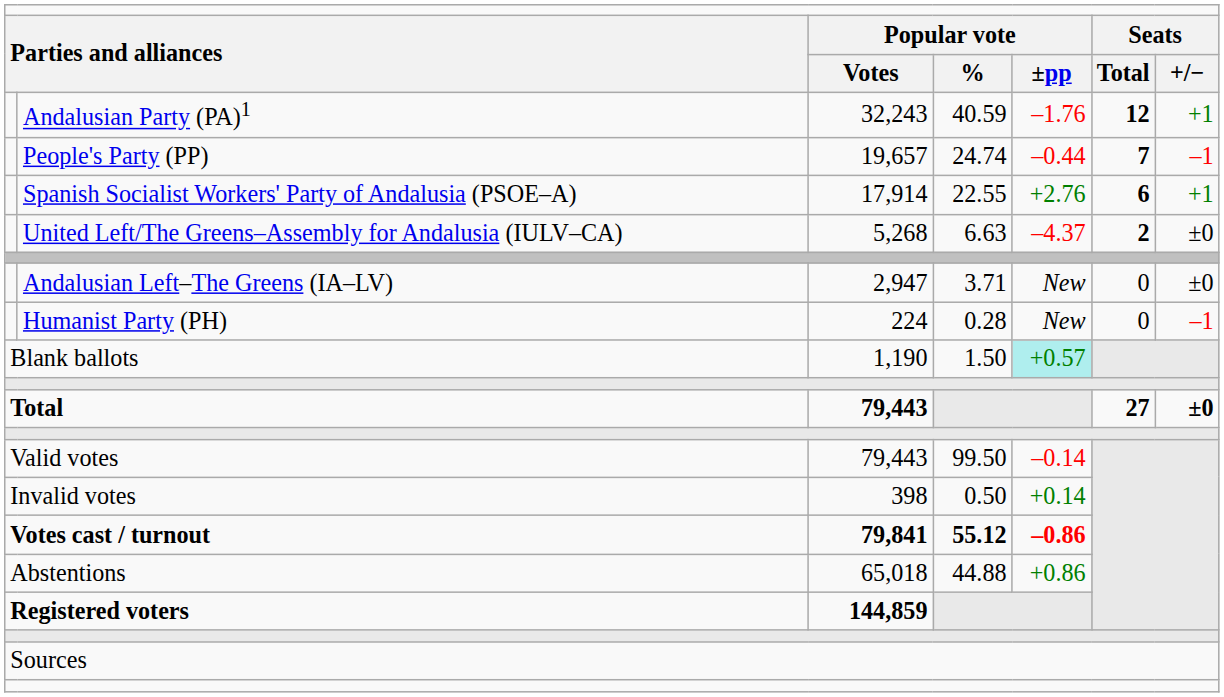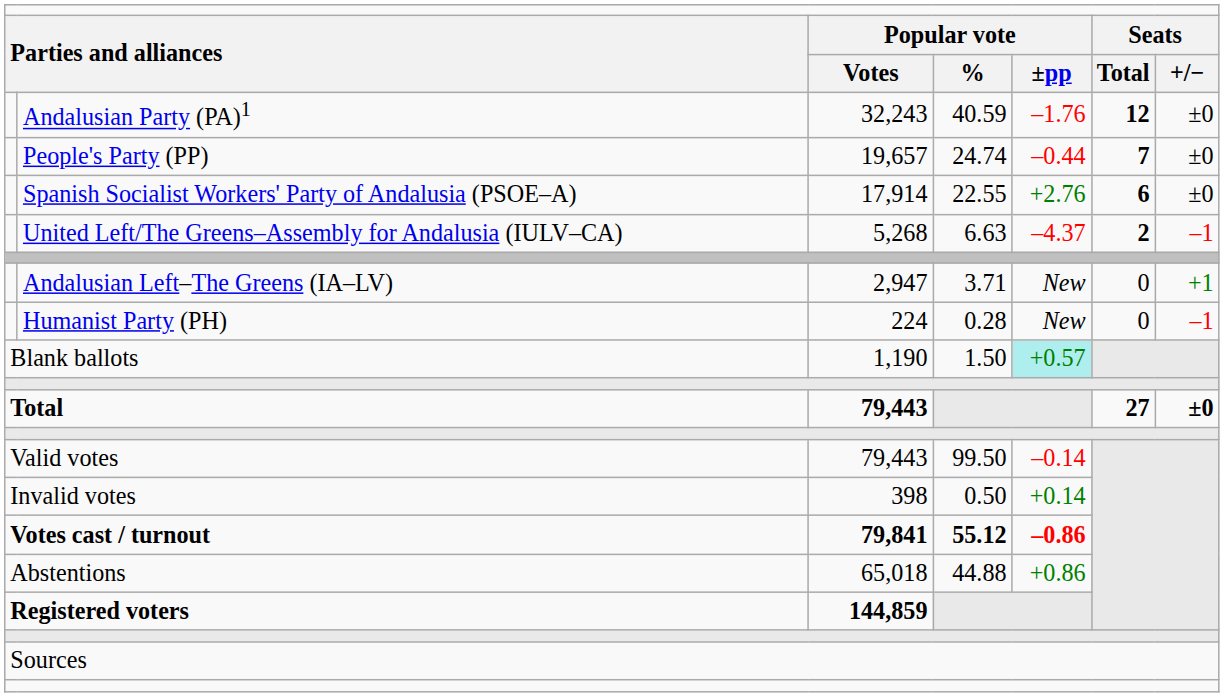(1201, 114) +1 -> (1201, 114) ±0
(1202, 156) –1 -> (1201, 156) ±0
(1201, 194) +1 -> (1201, 194) ±0
(1201, 232) ±0 -> (1202, 232) –1
(1201, 282) ±0 -> (1201, 282) +1
